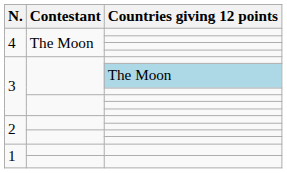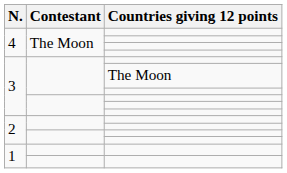(140, 75) lightblue background -> (140, 75) no background
